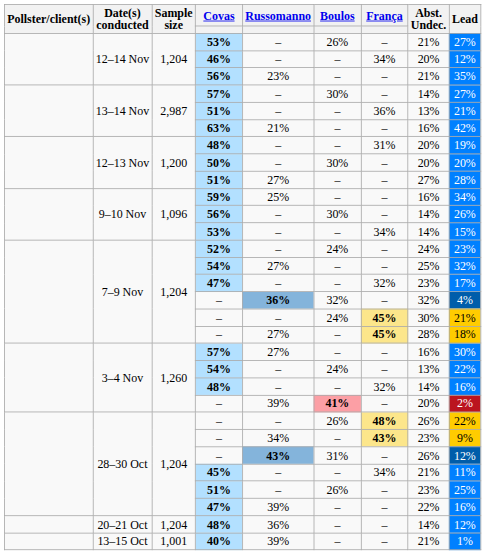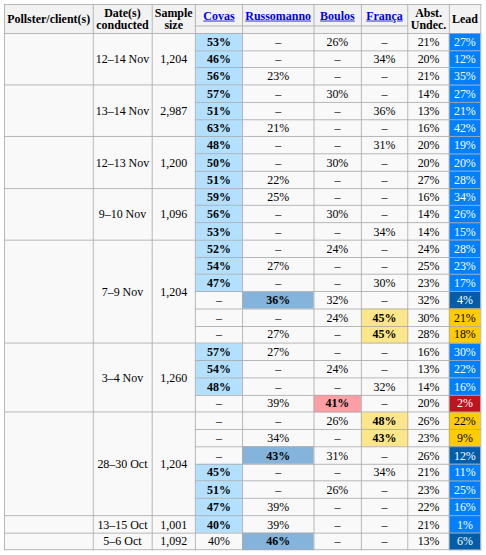(278, 180) 27% -> (278, 180) 22%
(465, 249) 23% -> (465, 249) 28%
(465, 266) 32% -> (465, 266) 23%
(384, 283) 32% -> (384, 283) 30%
- row: (122, 524)
+ row: (122, 542)
